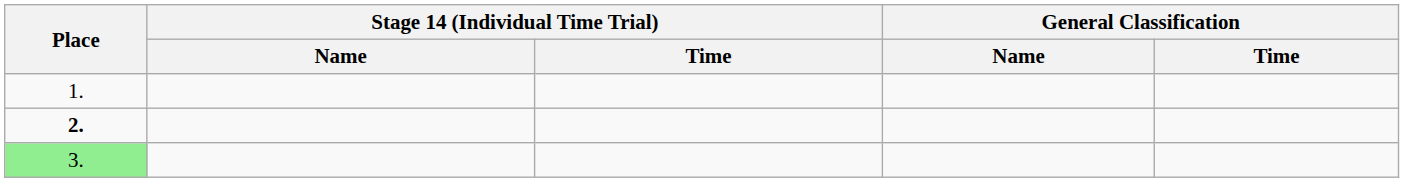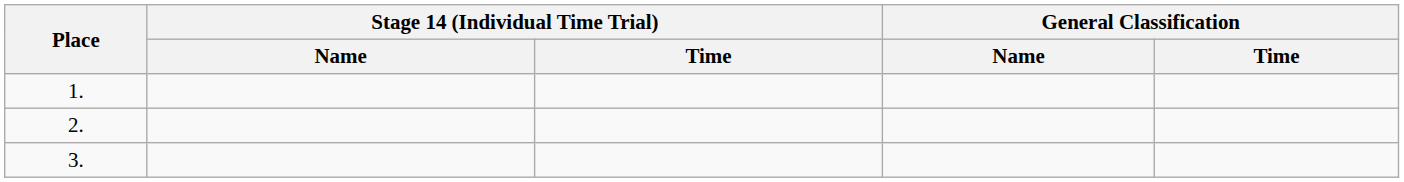(76, 125) bold -> (76, 125) normal
(76, 160) lightgreen background -> (76, 160) no background
